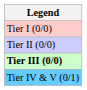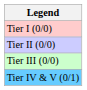(34, 61) bold -> (33, 61) normal
